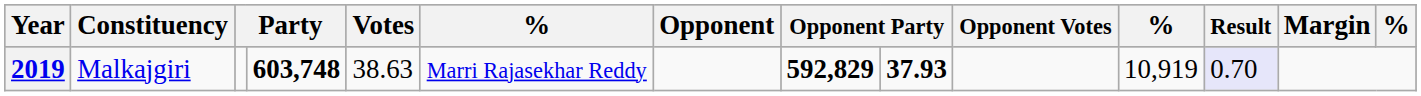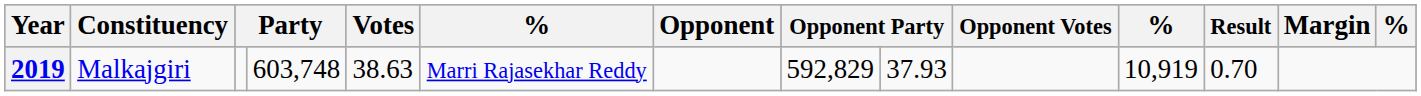(296, 68) bold -> (296, 68) normal
(830, 68) bold -> (830, 68) normal
(917, 68) bold -> (917, 68) normal
(1234, 68) lavender background -> (1234, 68) no background
